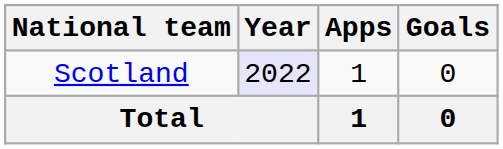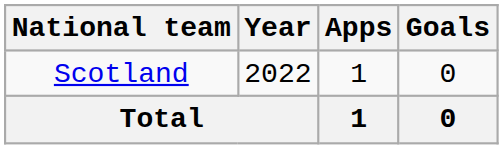(278, 74) lavender background -> (278, 74) no background
